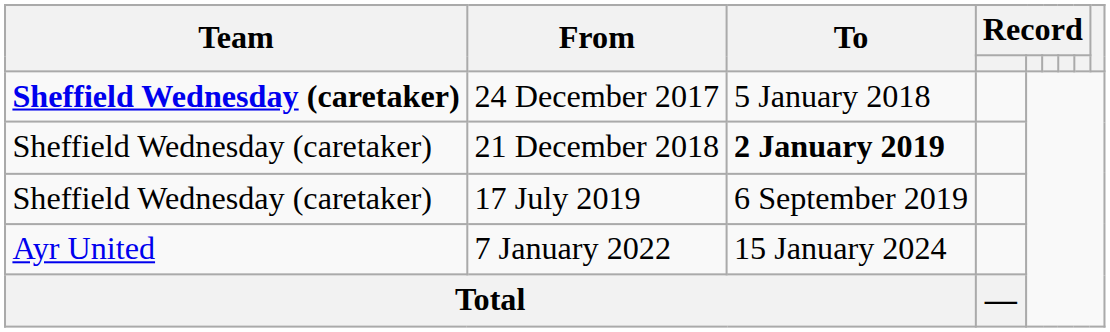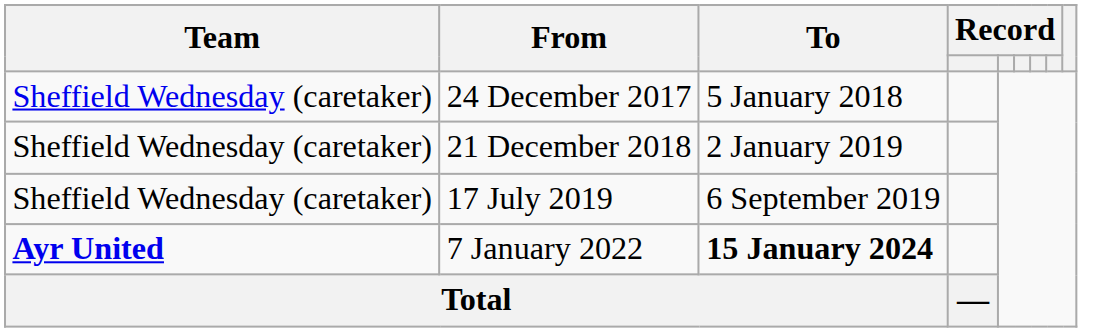(236, 95) bold -> (222, 95) normal
(839, 146) bold -> (804, 146) normal
(84, 248) normal -> (88, 248) bold
(840, 248) normal -> (820, 248) bold
